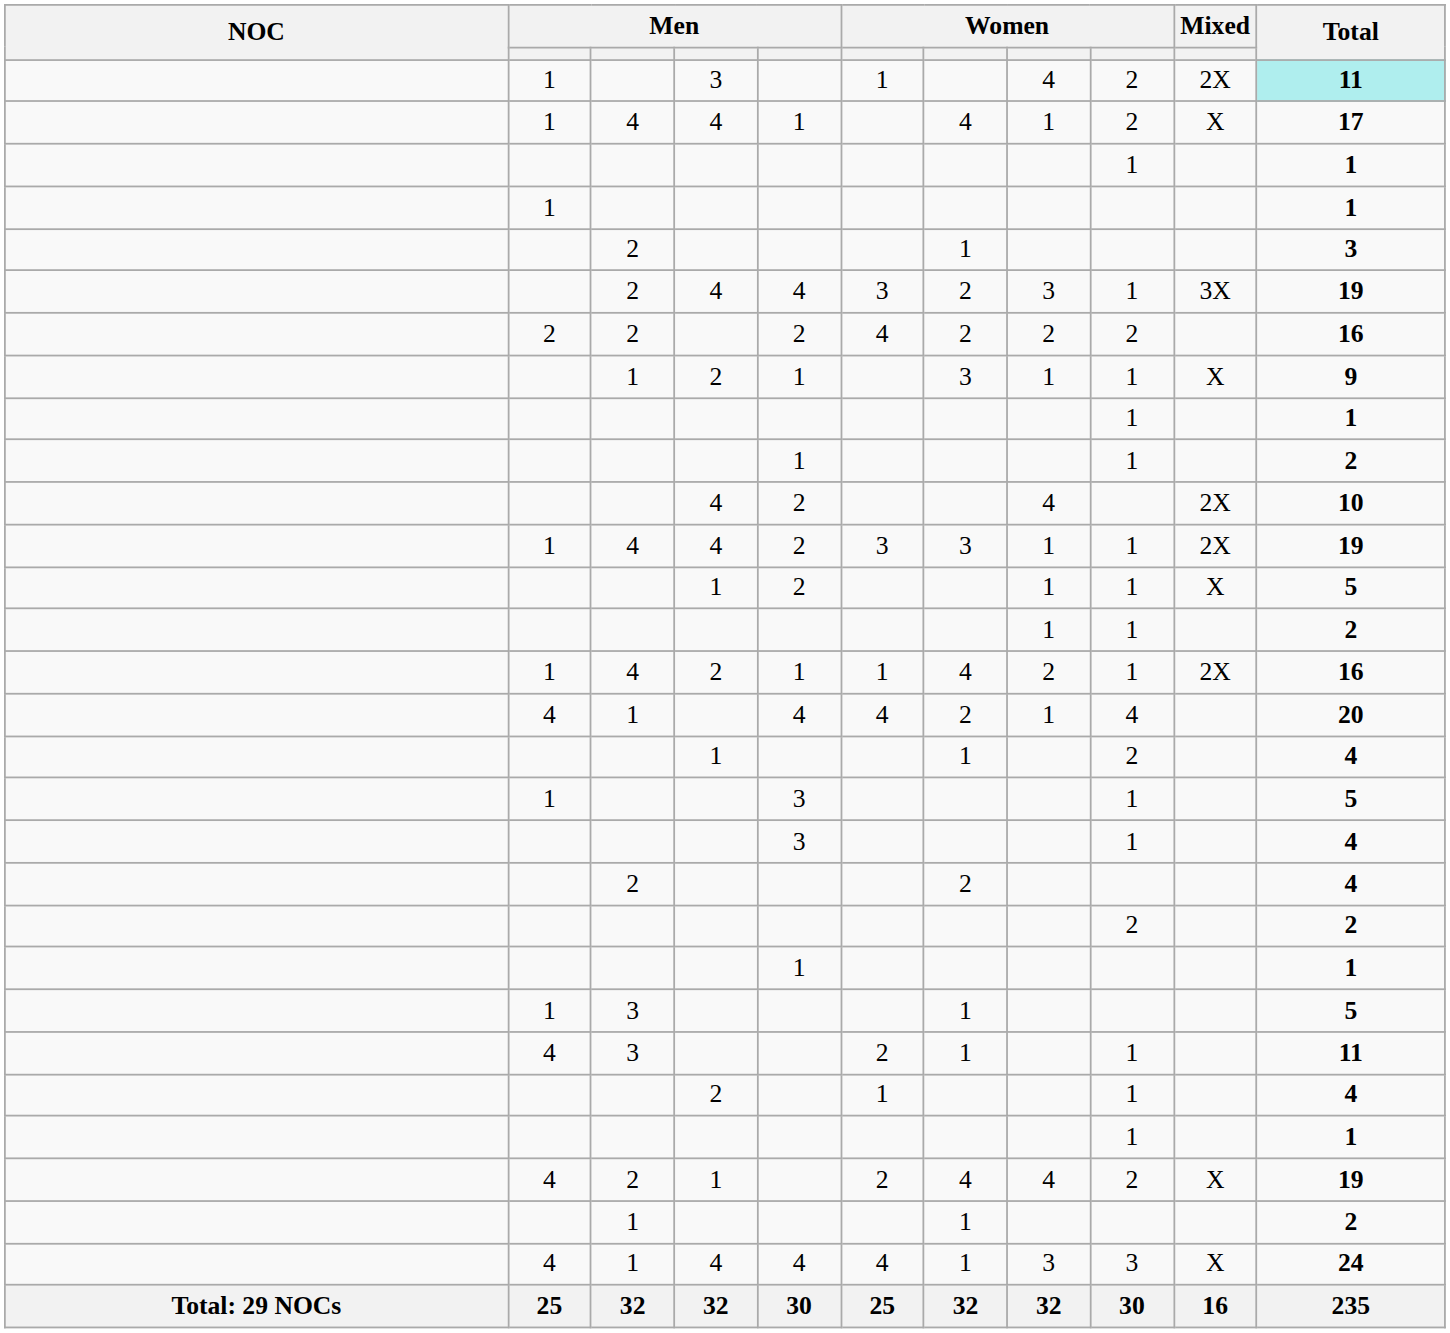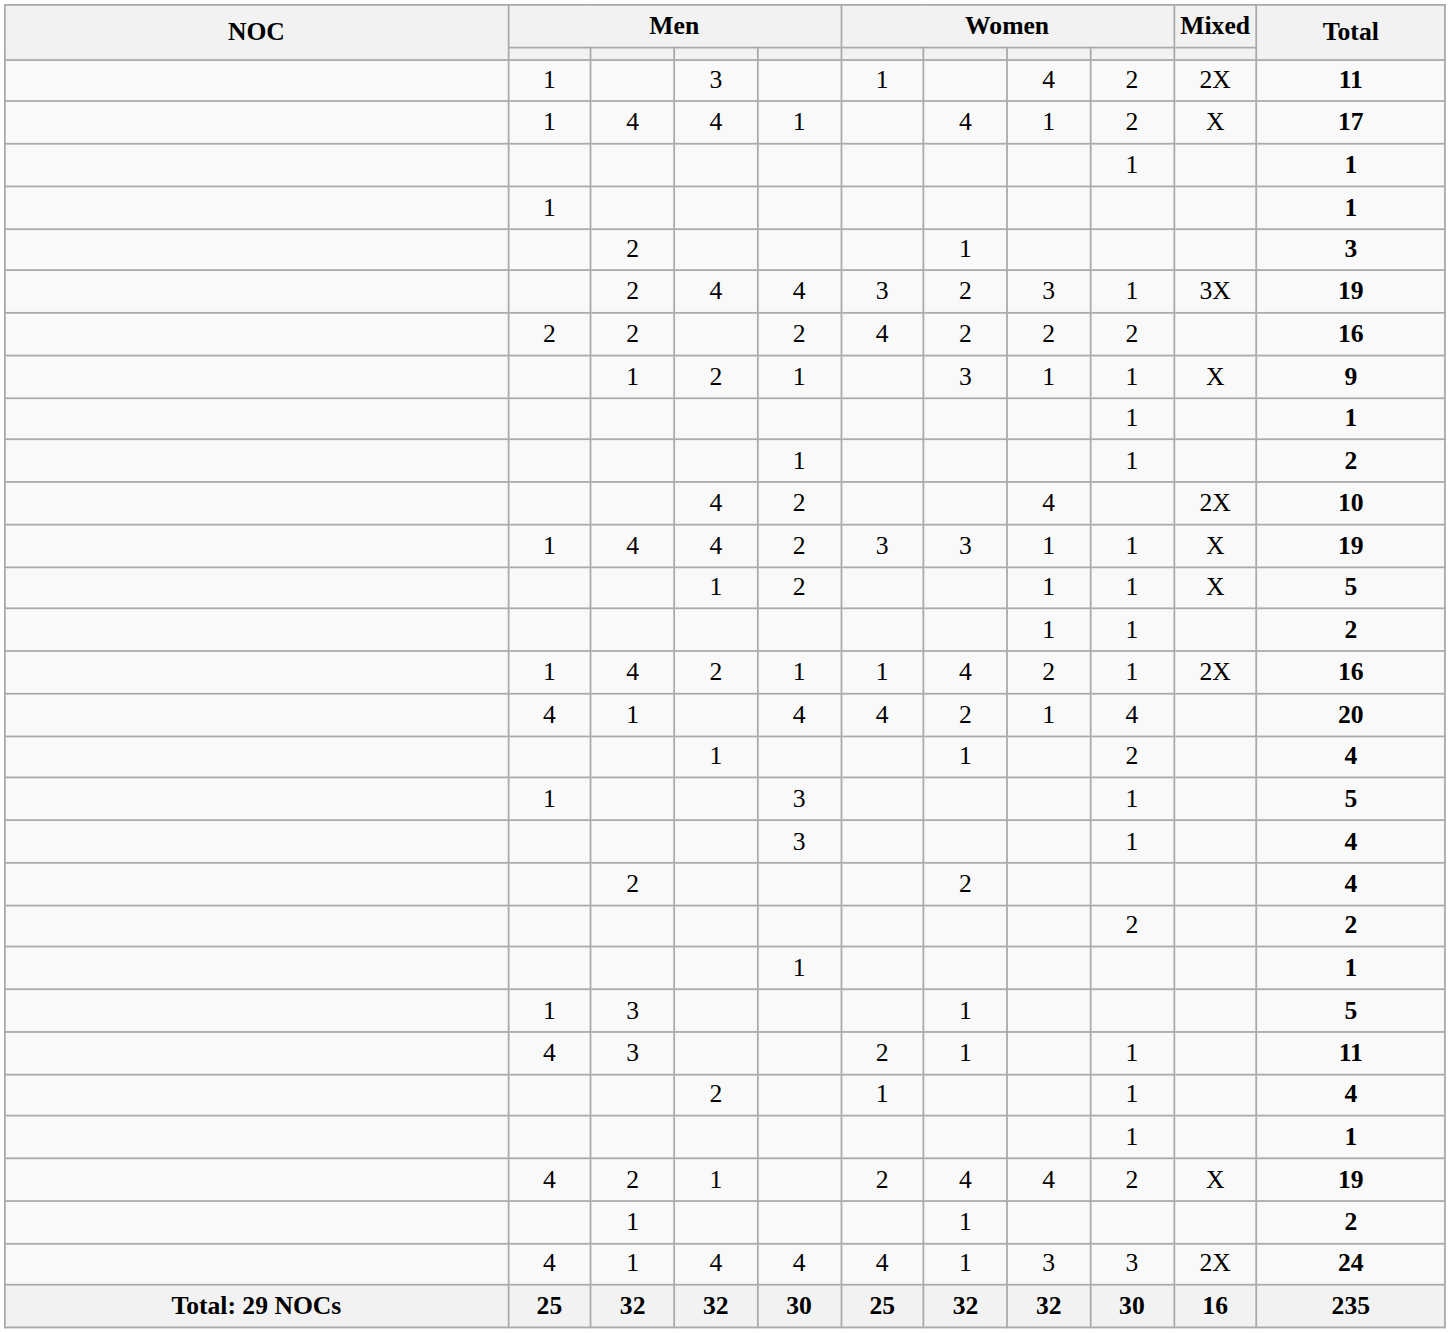(1351, 80) paleturquoise background -> (1351, 80) no background
(1215, 545) 2X -> (1215, 545) X
(1215, 1264) X -> (1215, 1264) 2X
